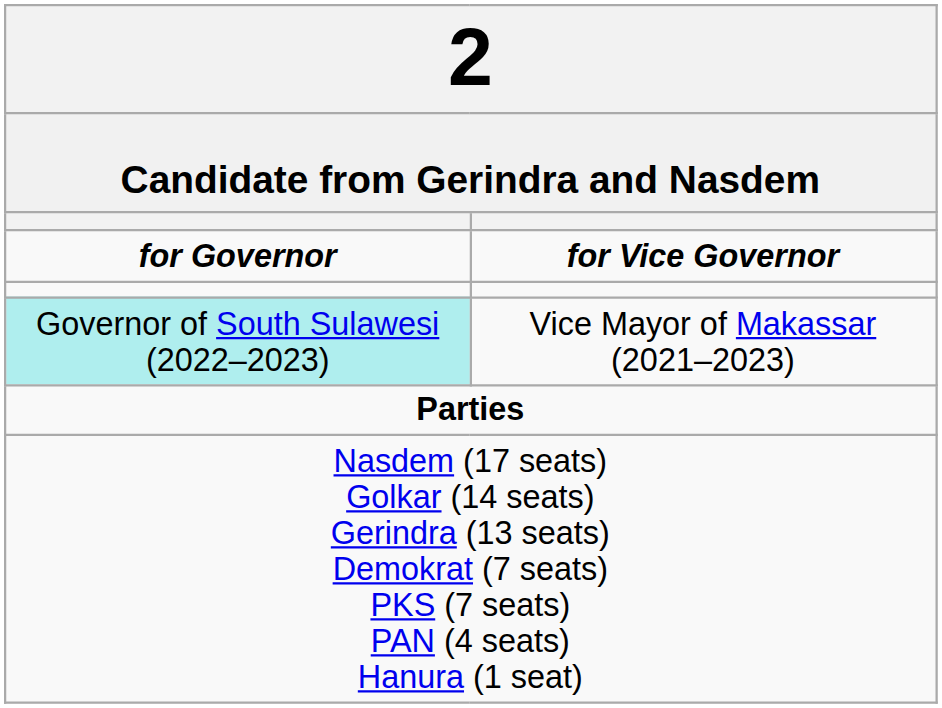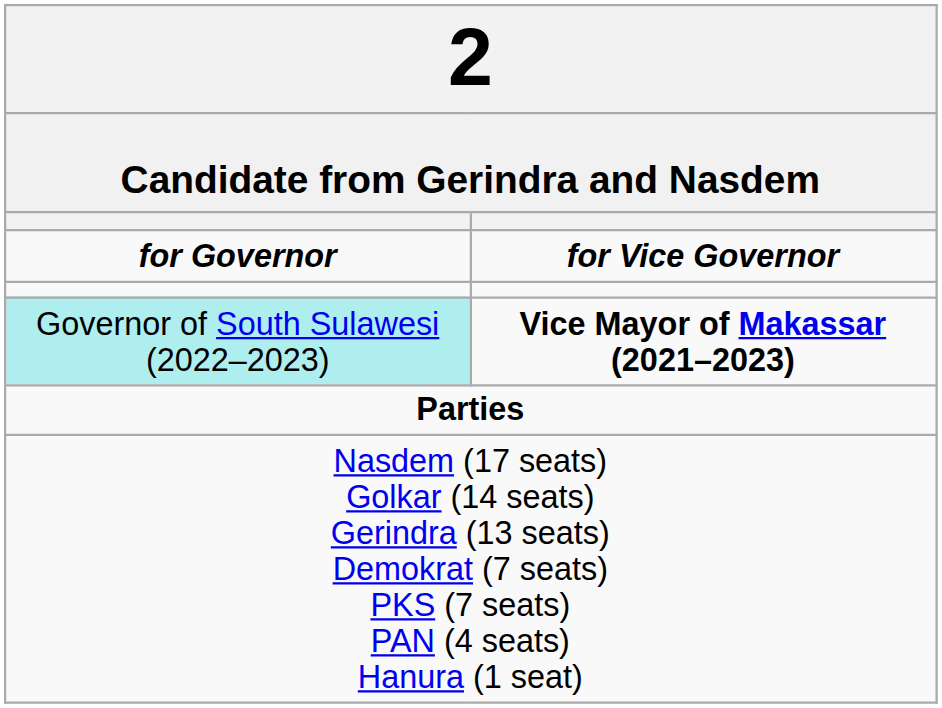(703, 341) normal -> (703, 341) bold
